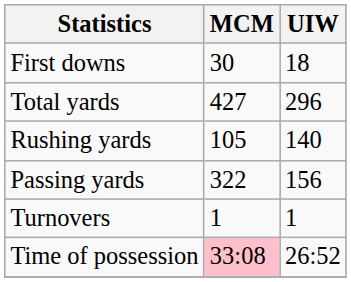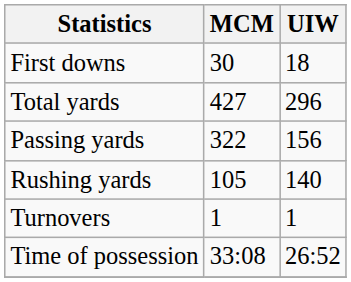rows swapped: (81, 140) <-> (77, 179)
(238, 256) pink background -> (238, 256) no background
